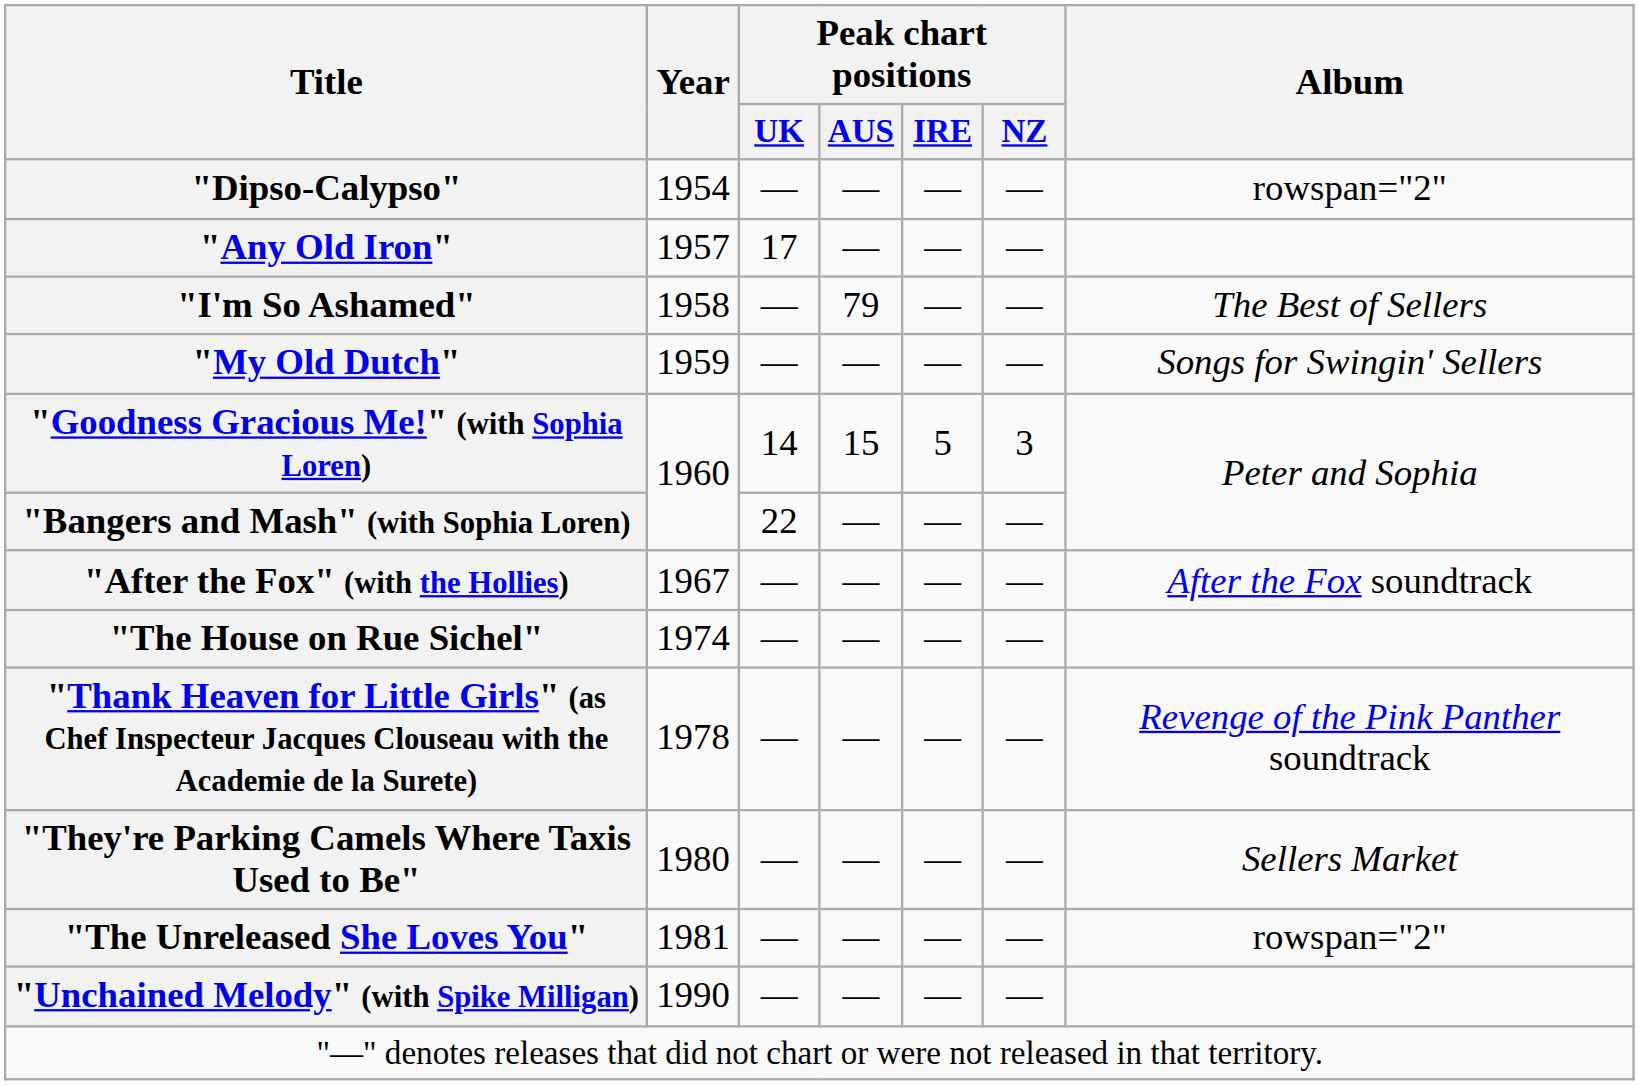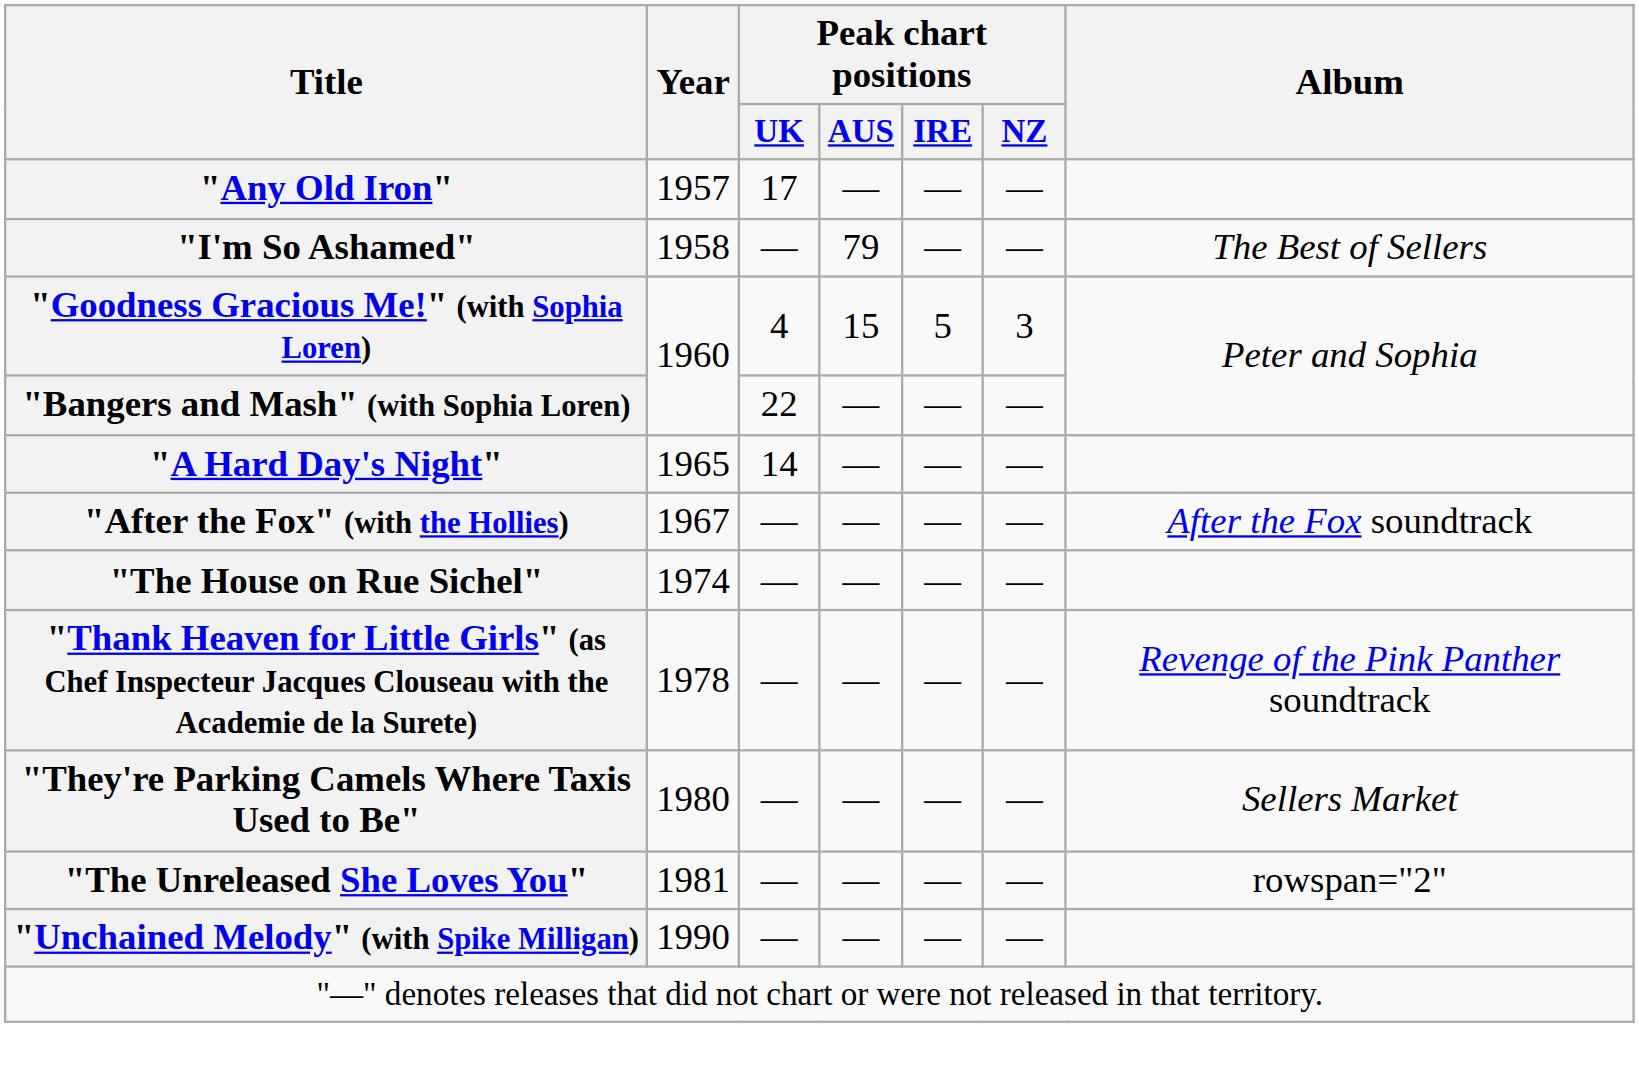- row: (326, 188)
- row: (326, 363)
(779, 442) 14 -> (779, 325) 4
+ row: (326, 462)
